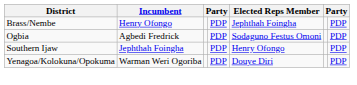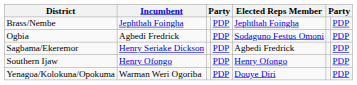(146, 23) Henry Ofongo -> (151, 23) Jephthah Foingha
+ row: (42, 48)
(151, 48) Jephthah Foingha -> (146, 61) Henry Ofongo
